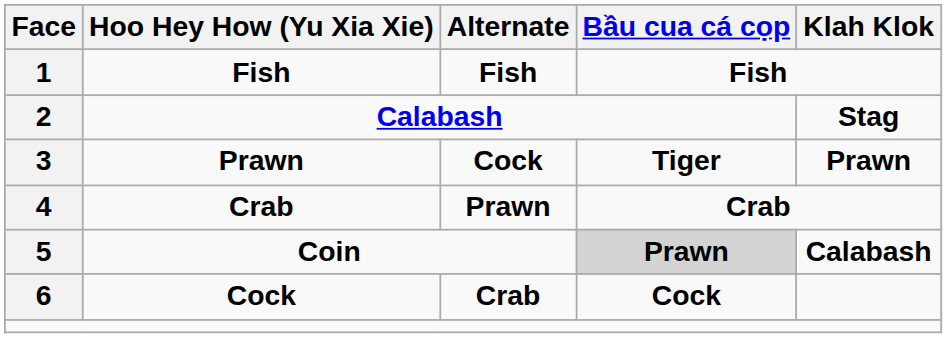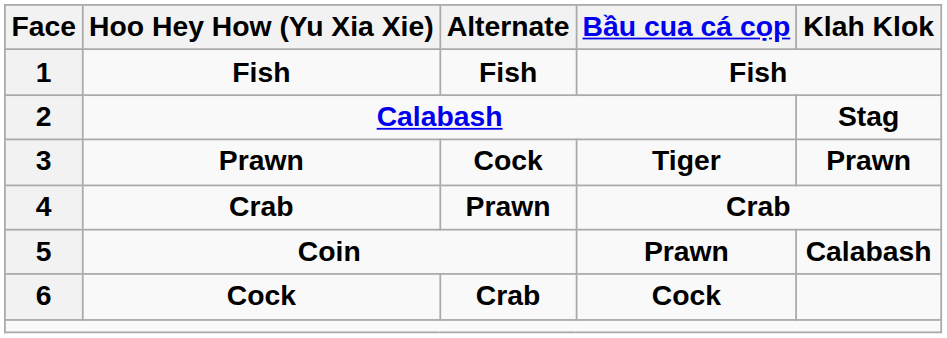(686, 251) lightgrey background -> (686, 251) no background
